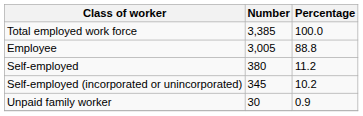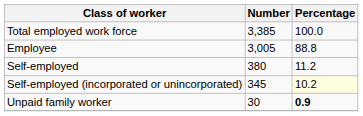(306, 84) no background -> (306, 84) lightyellow background
(303, 102) normal -> (303, 102) bold
